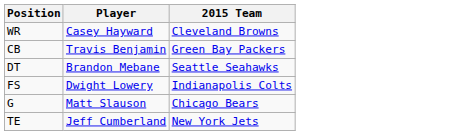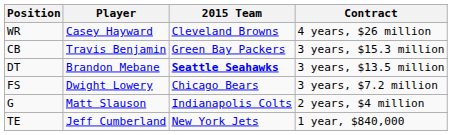+ column: (371, 14)
(225, 68) normal -> (225, 68) bold
(232, 86) Indianapolis Colts -> (215, 86) Chicago Bears
(215, 103) Chicago Bears -> (232, 103) Indianapolis Colts
